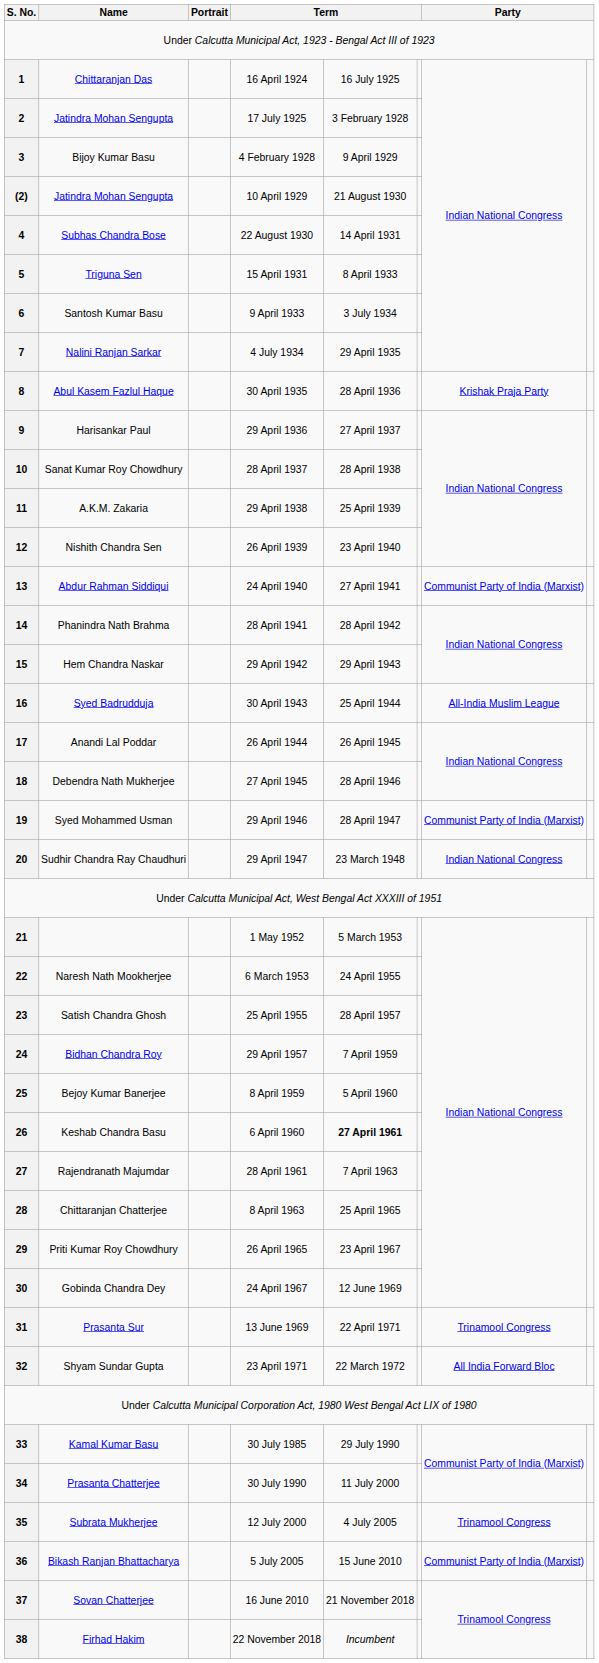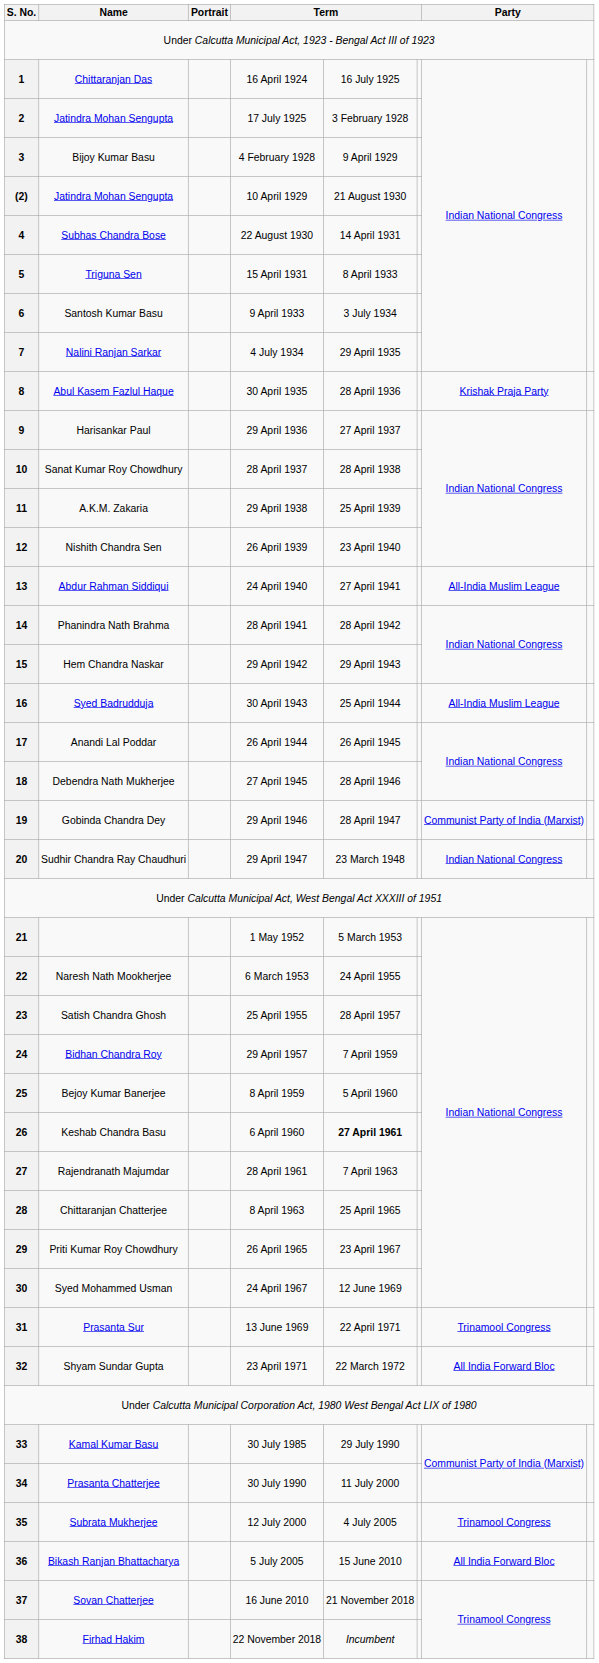(504, 586) Communist Party of India (Marxist) -> (504, 586) All-India Muslim League
(114, 820) Syed Mohammed Usman -> (114, 820) Gobinda Chandra Dey
(114, 1288) Gobinda Chandra Dey -> (114, 1288) Syed Mohammed Usman
(504, 1561) Communist Party of India (Marxist) -> (504, 1561) All India Forward Bloc
